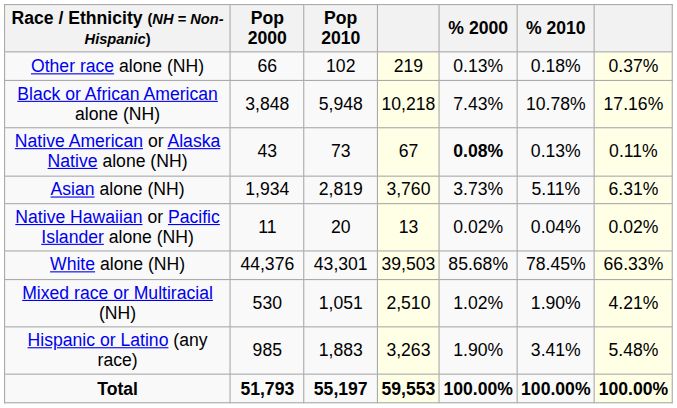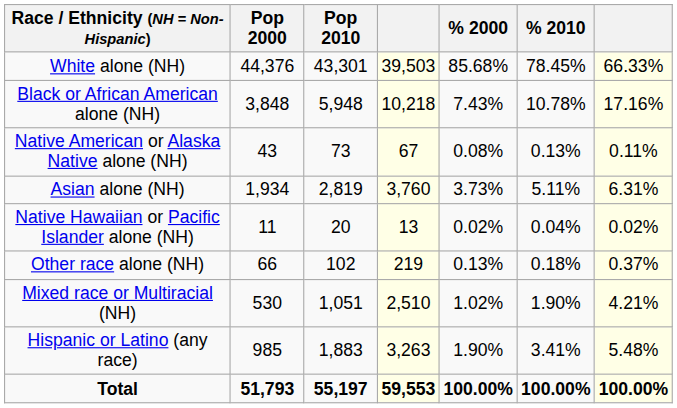rows swapped: (118, 265) <-> (118, 66)
(478, 151) bold -> (478, 151) normal
